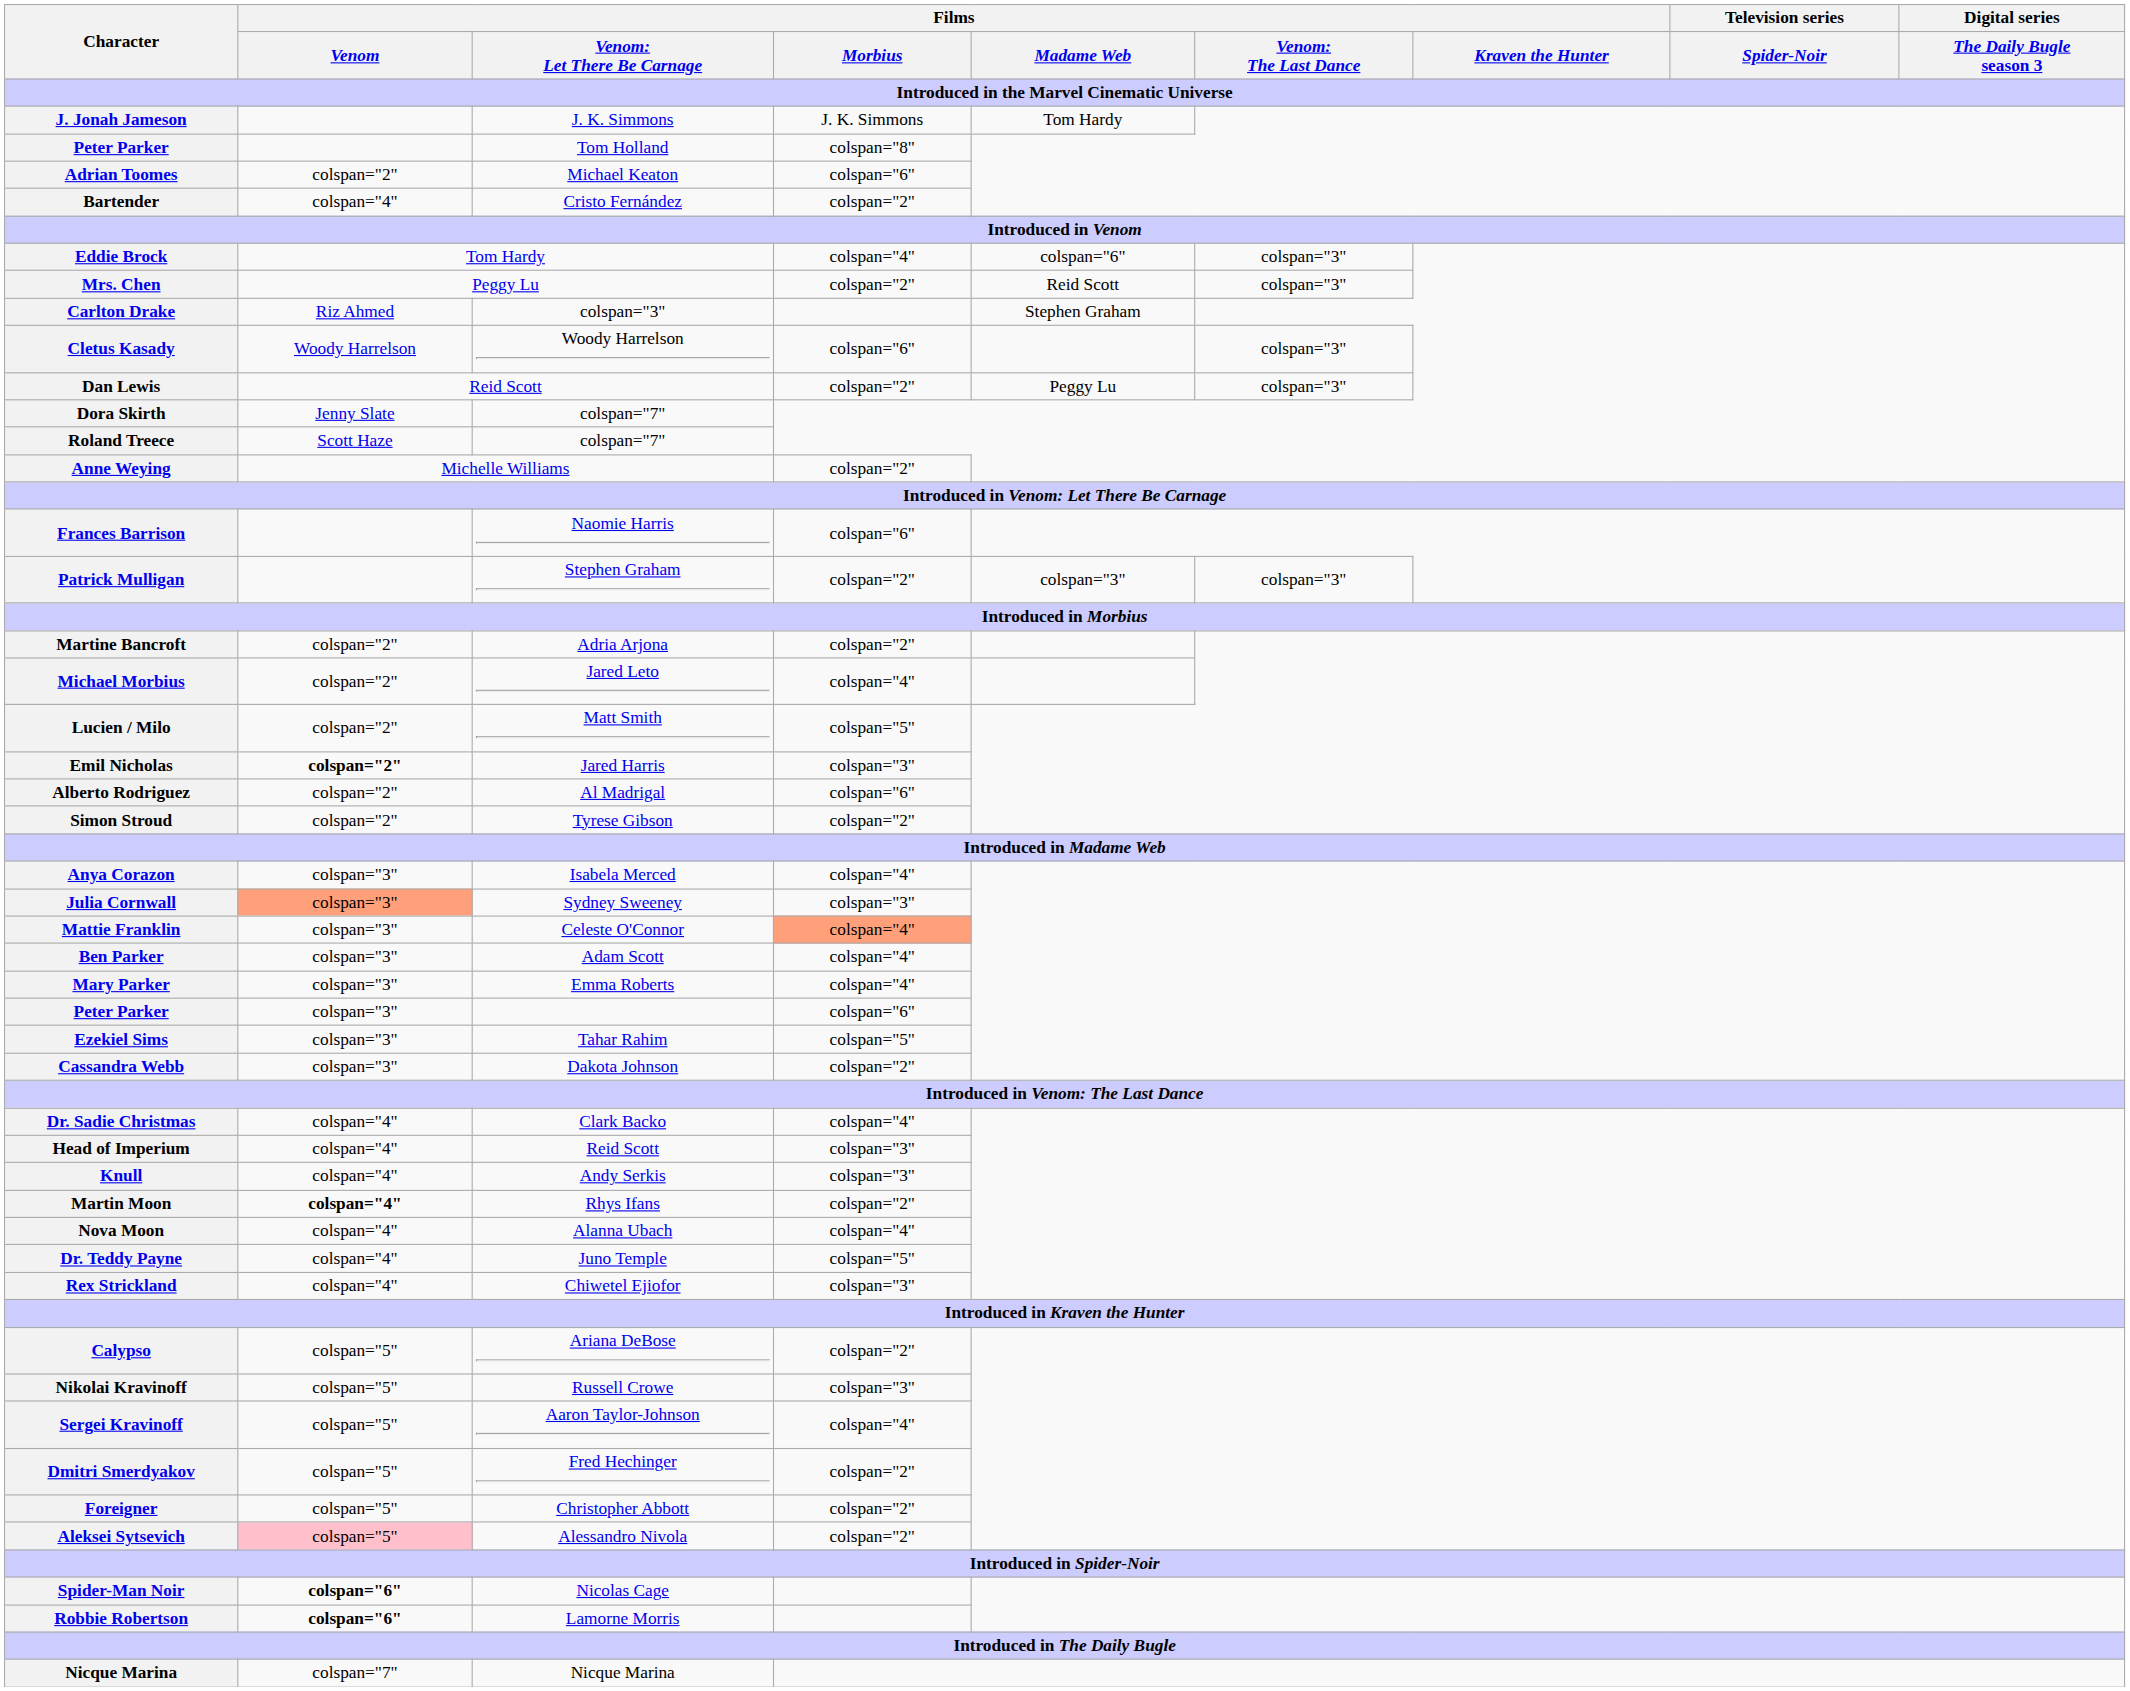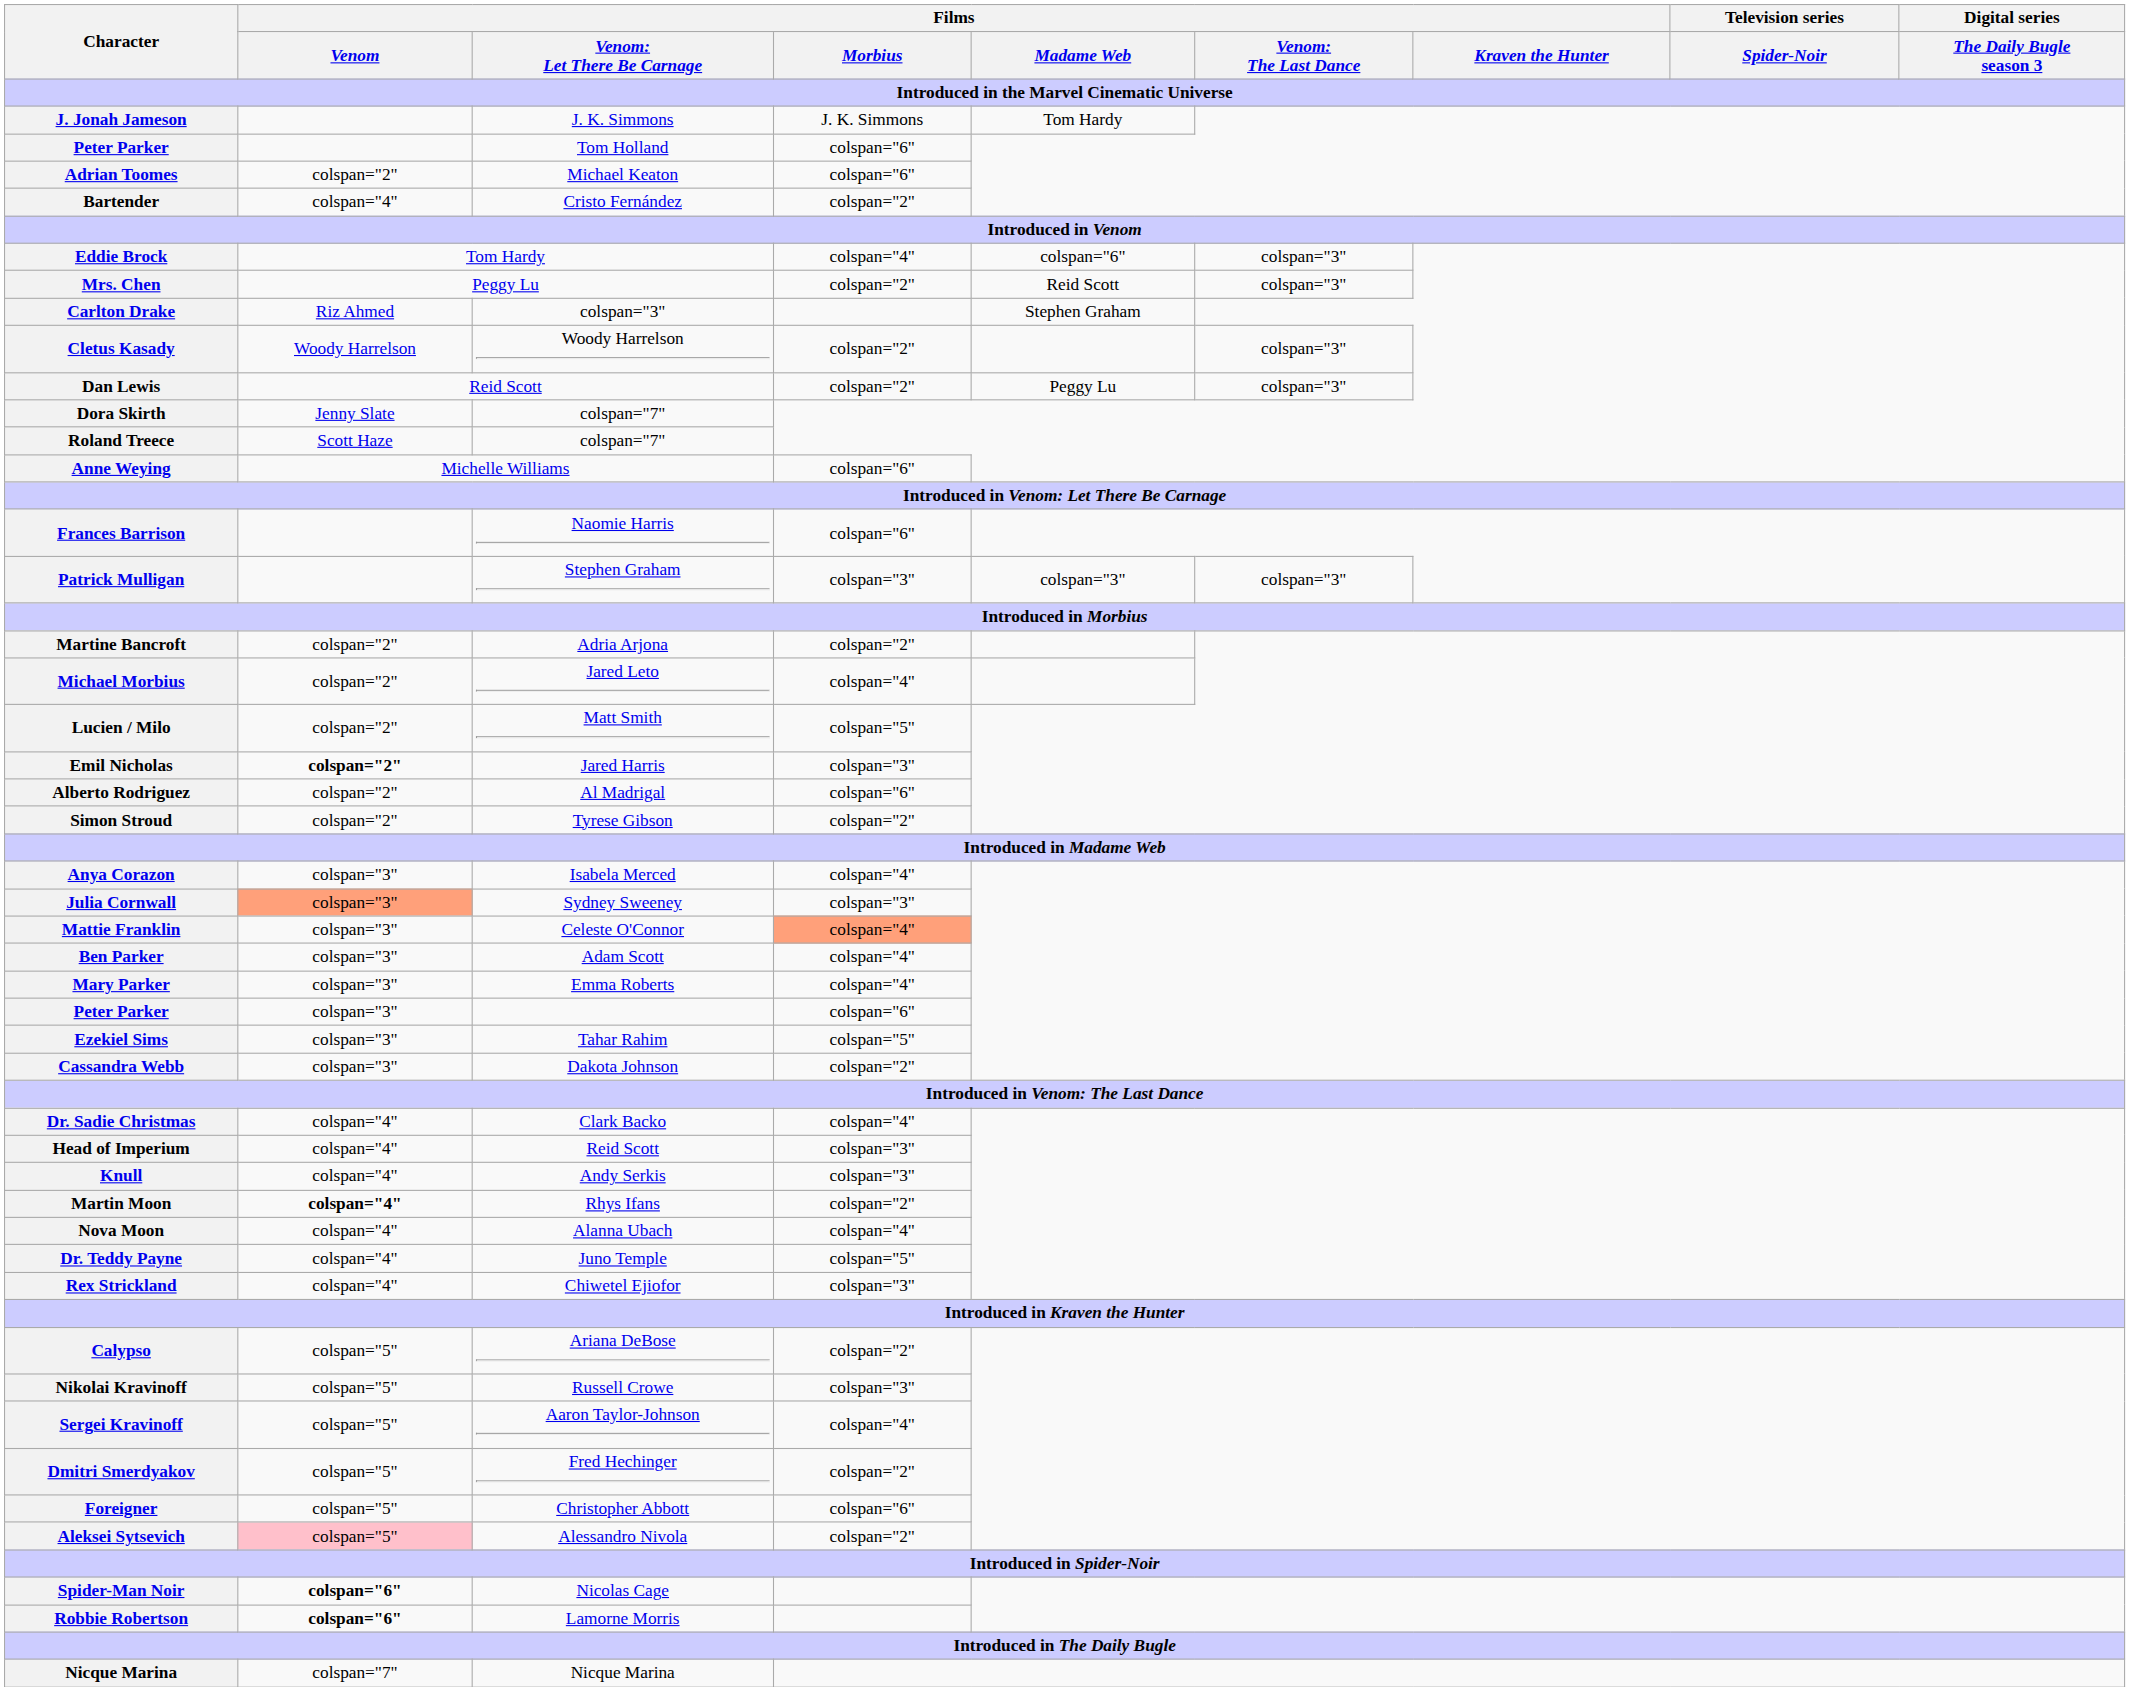(872, 147) colspan="8" -> (872, 147) colspan="6"
(872, 348) colspan="6" -> (872, 348) colspan="2"
(872, 468) colspan="2" -> (872, 468) colspan="6"
(872, 579) colspan="2" -> (872, 579) colspan="3"
(872, 1508) colspan="2" -> (872, 1508) colspan="6"
